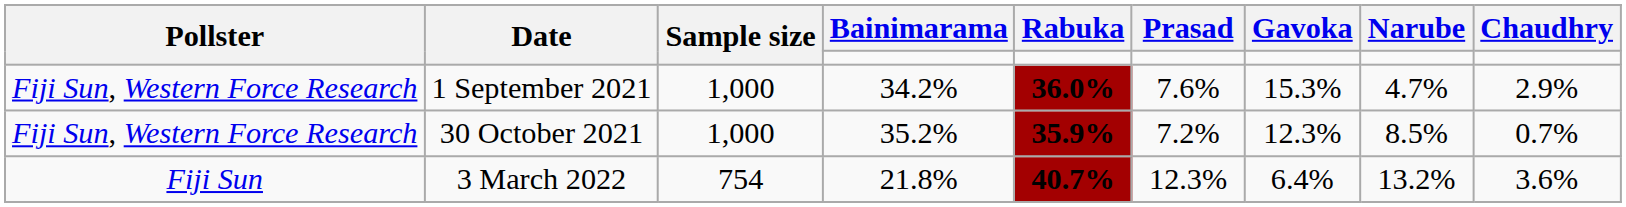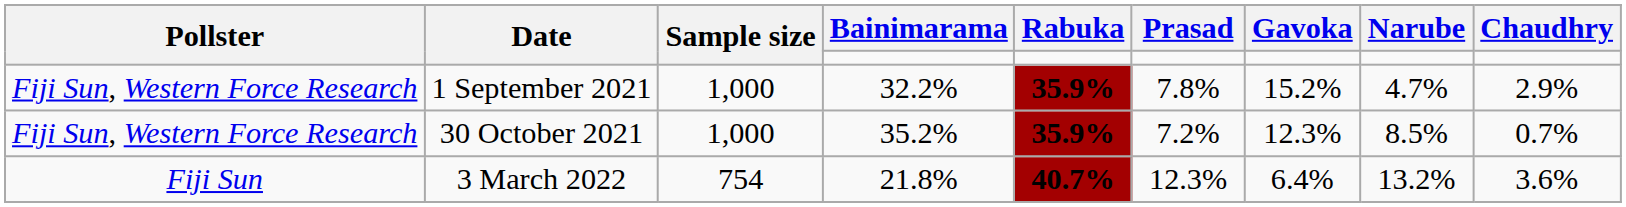(919, 87) 34.2% -> (919, 87) 32.2%
(1073, 87) 36.0% -> (1073, 87) 35.9%
(1188, 87) 7.6% -> (1188, 87) 7.8%
(1302, 87) 15.3% -> (1302, 87) 15.2%
